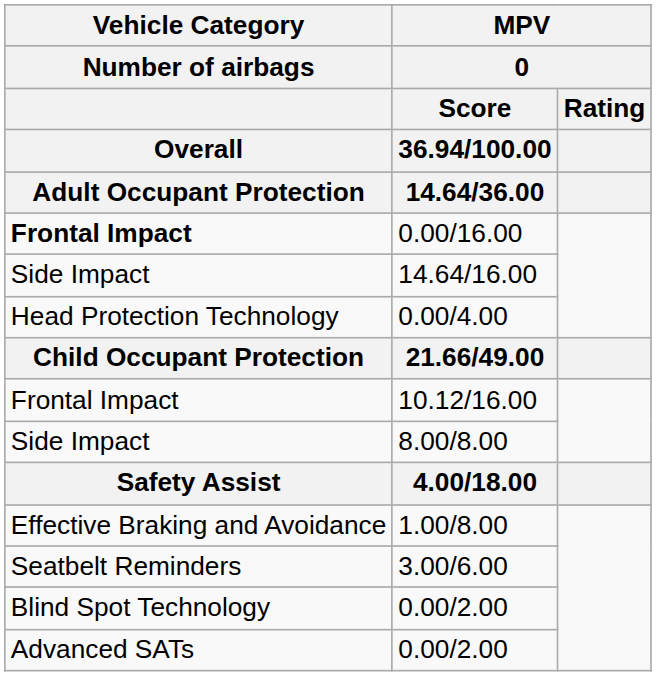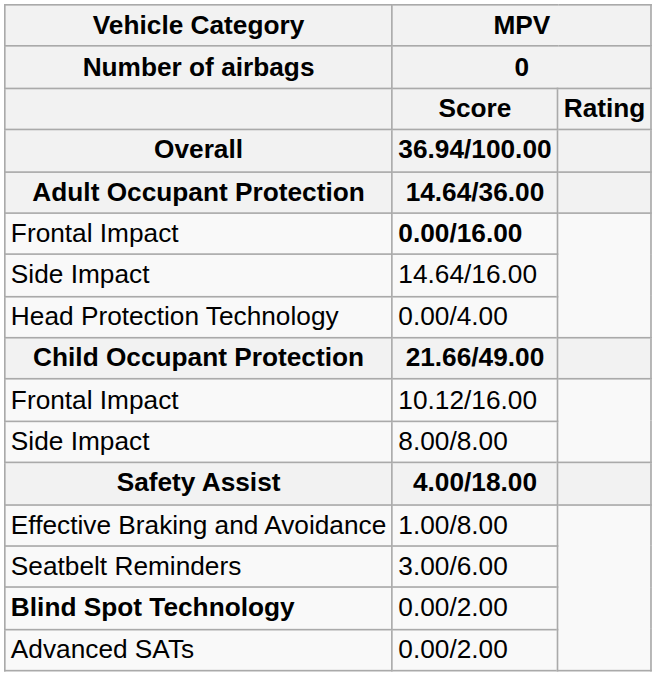(101, 233) bold -> (95, 233) normal
(460, 233) normal -> (460, 233) bold
(140, 607) normal -> (153, 607) bold
